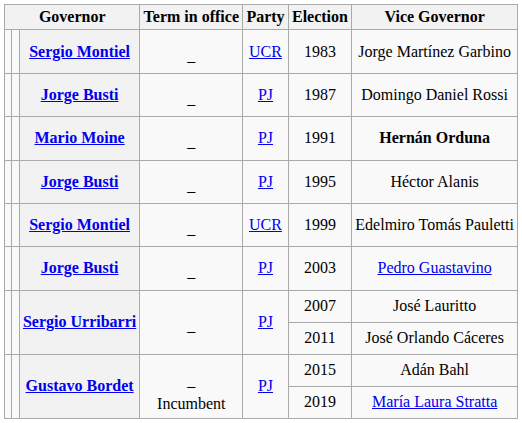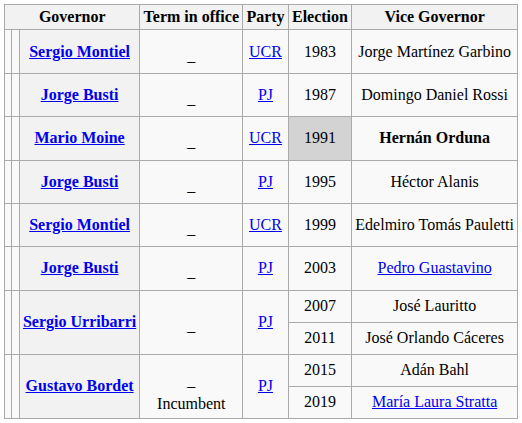(265, 138) PJ -> (265, 138) UCR
(320, 138) no background -> (320, 138) lightgrey background
